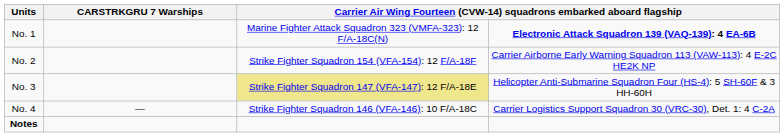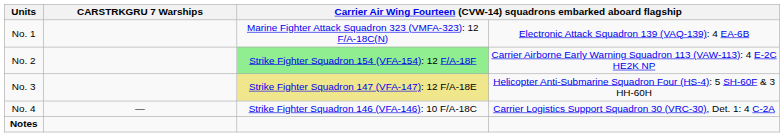(634, 33) bold -> (634, 33) normal
(363, 60) no background -> (363, 60) lightgreen background
